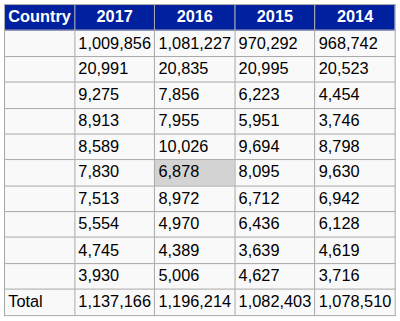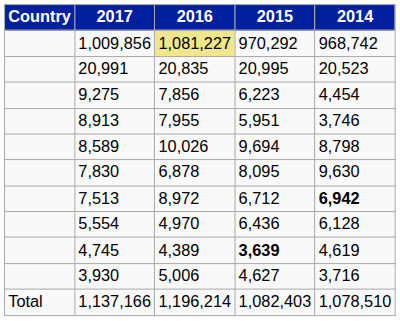(195, 43) no background -> (195, 43) khaki background
(179, 172) lightgrey background -> (179, 172) no background
(339, 198) normal -> (339, 198) bold
(259, 250) normal -> (259, 250) bold
